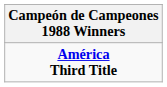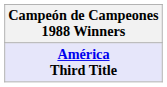(83, 62) no background -> (83, 62) lavender background
